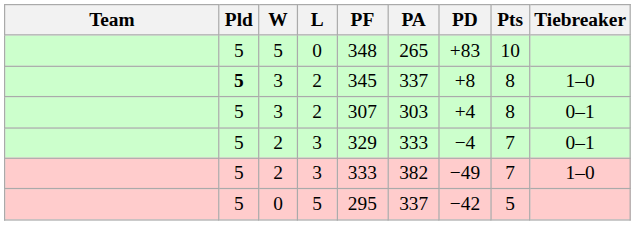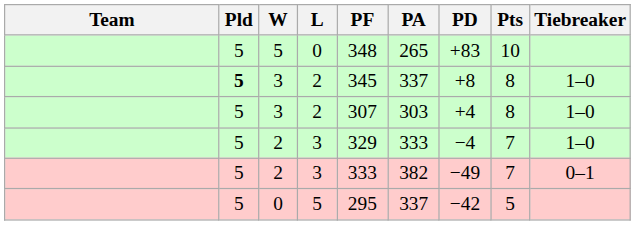(580, 111) 0–1 -> (580, 111) 1–0
(580, 142) 0–1 -> (580, 142) 1–0
(580, 173) 1–0 -> (580, 173) 0–1
